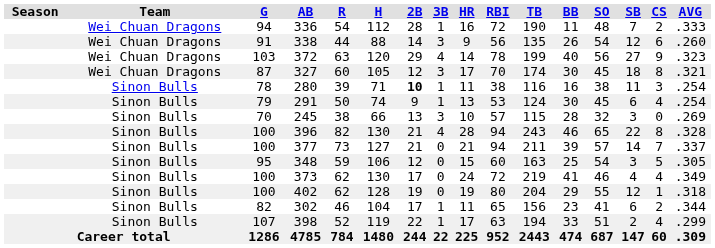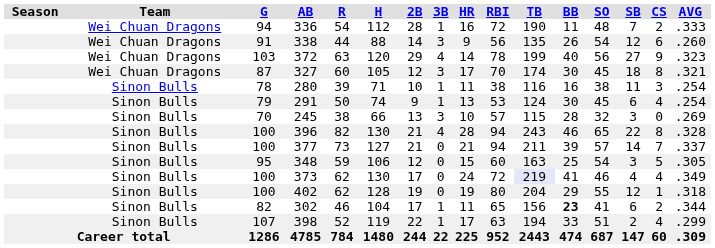(415, 86) bold -> (415, 86) normal
(534, 176) no background -> (534, 176) lavender background
(571, 206) normal -> (571, 206) bold
